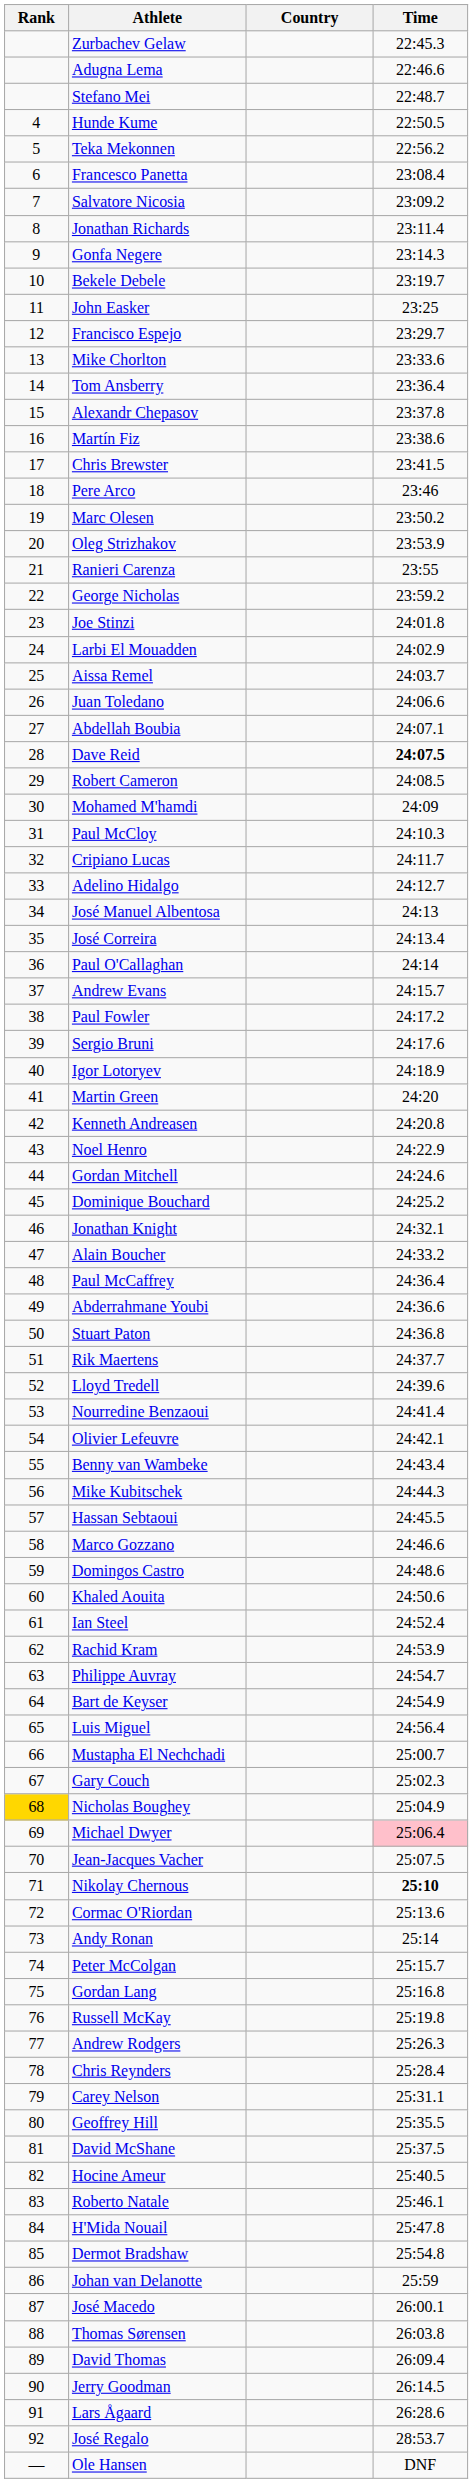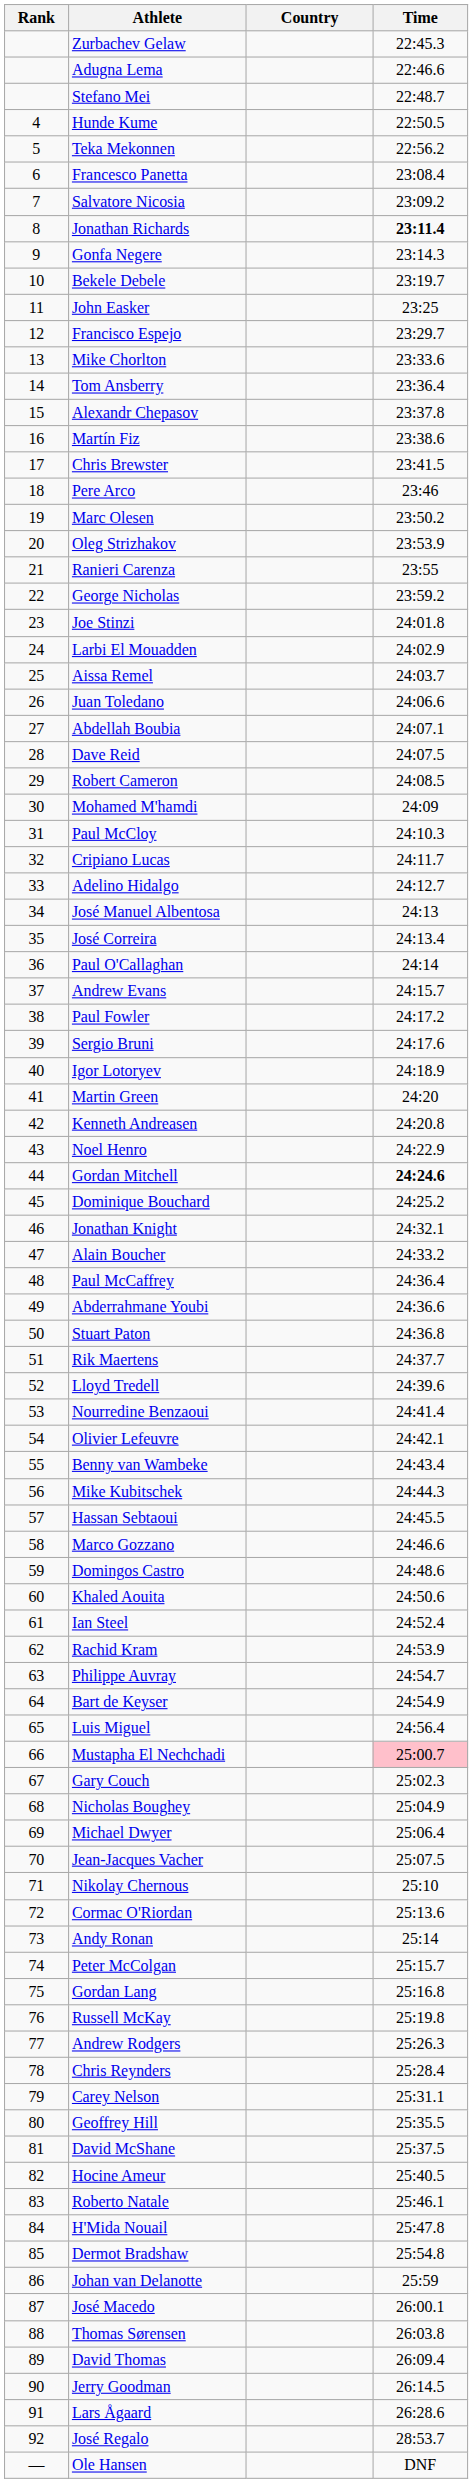(420, 228) normal -> (420, 228) bold
(420, 754) bold -> (420, 754) normal
(420, 1175) normal -> (420, 1175) bold
(420, 1754) no background -> (420, 1754) pink background
(36, 1807) gold background -> (36, 1807) no background
(420, 1833) pink background -> (420, 1833) no background
(420, 1886) bold -> (420, 1886) normal
